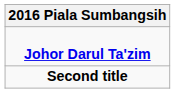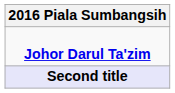(87, 76) no background -> (87, 76) lavender background
